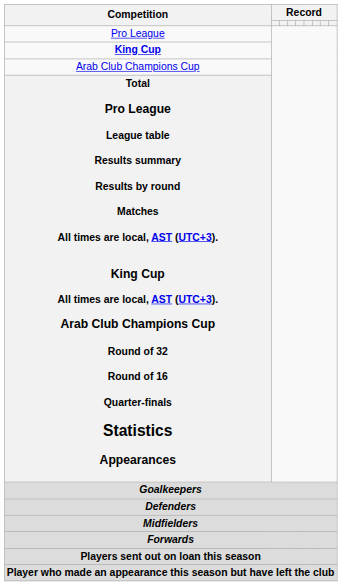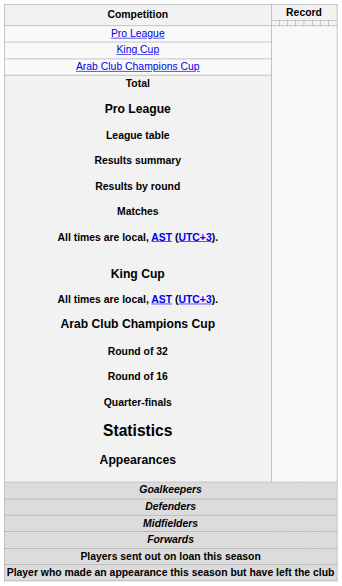(138, 50) bold -> (138, 50) normal
